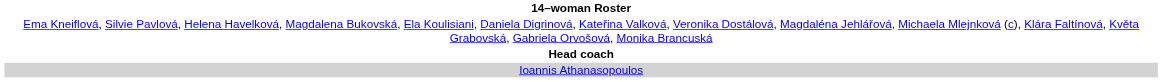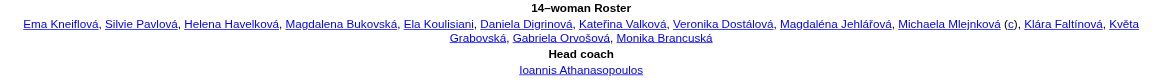(581, 70) lightgrey background -> (581, 70) no background
